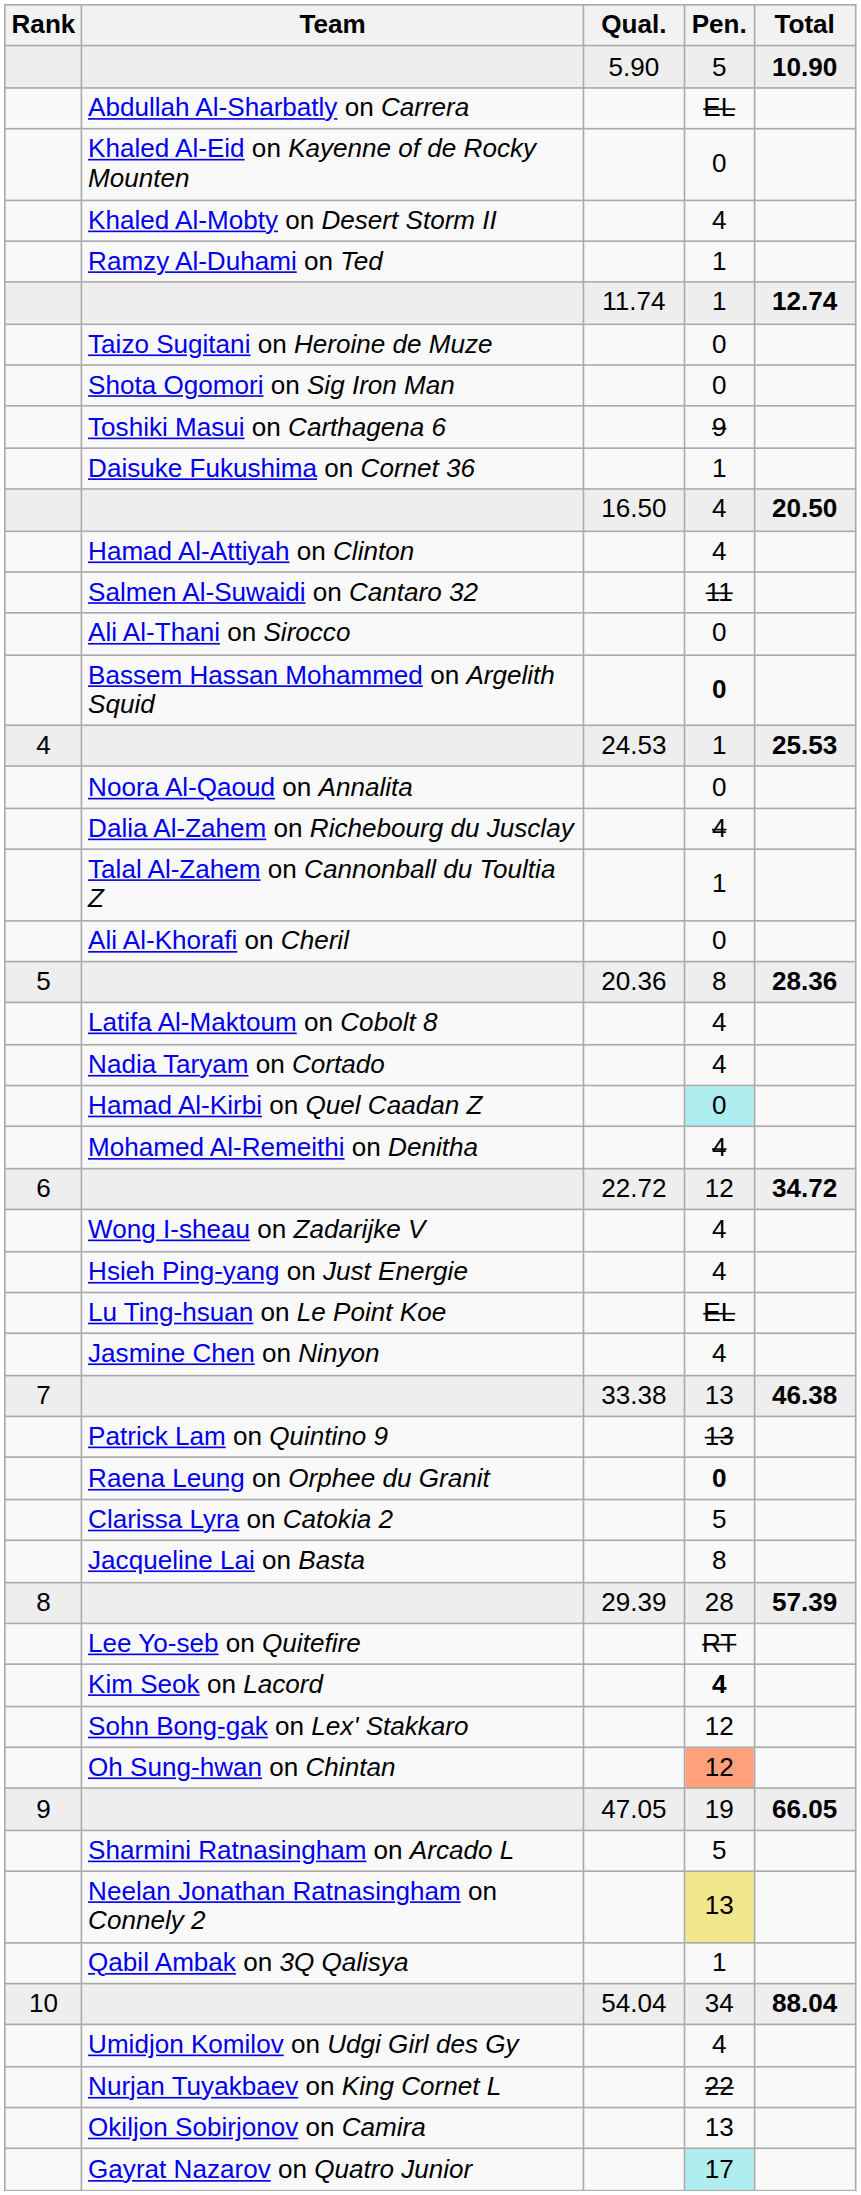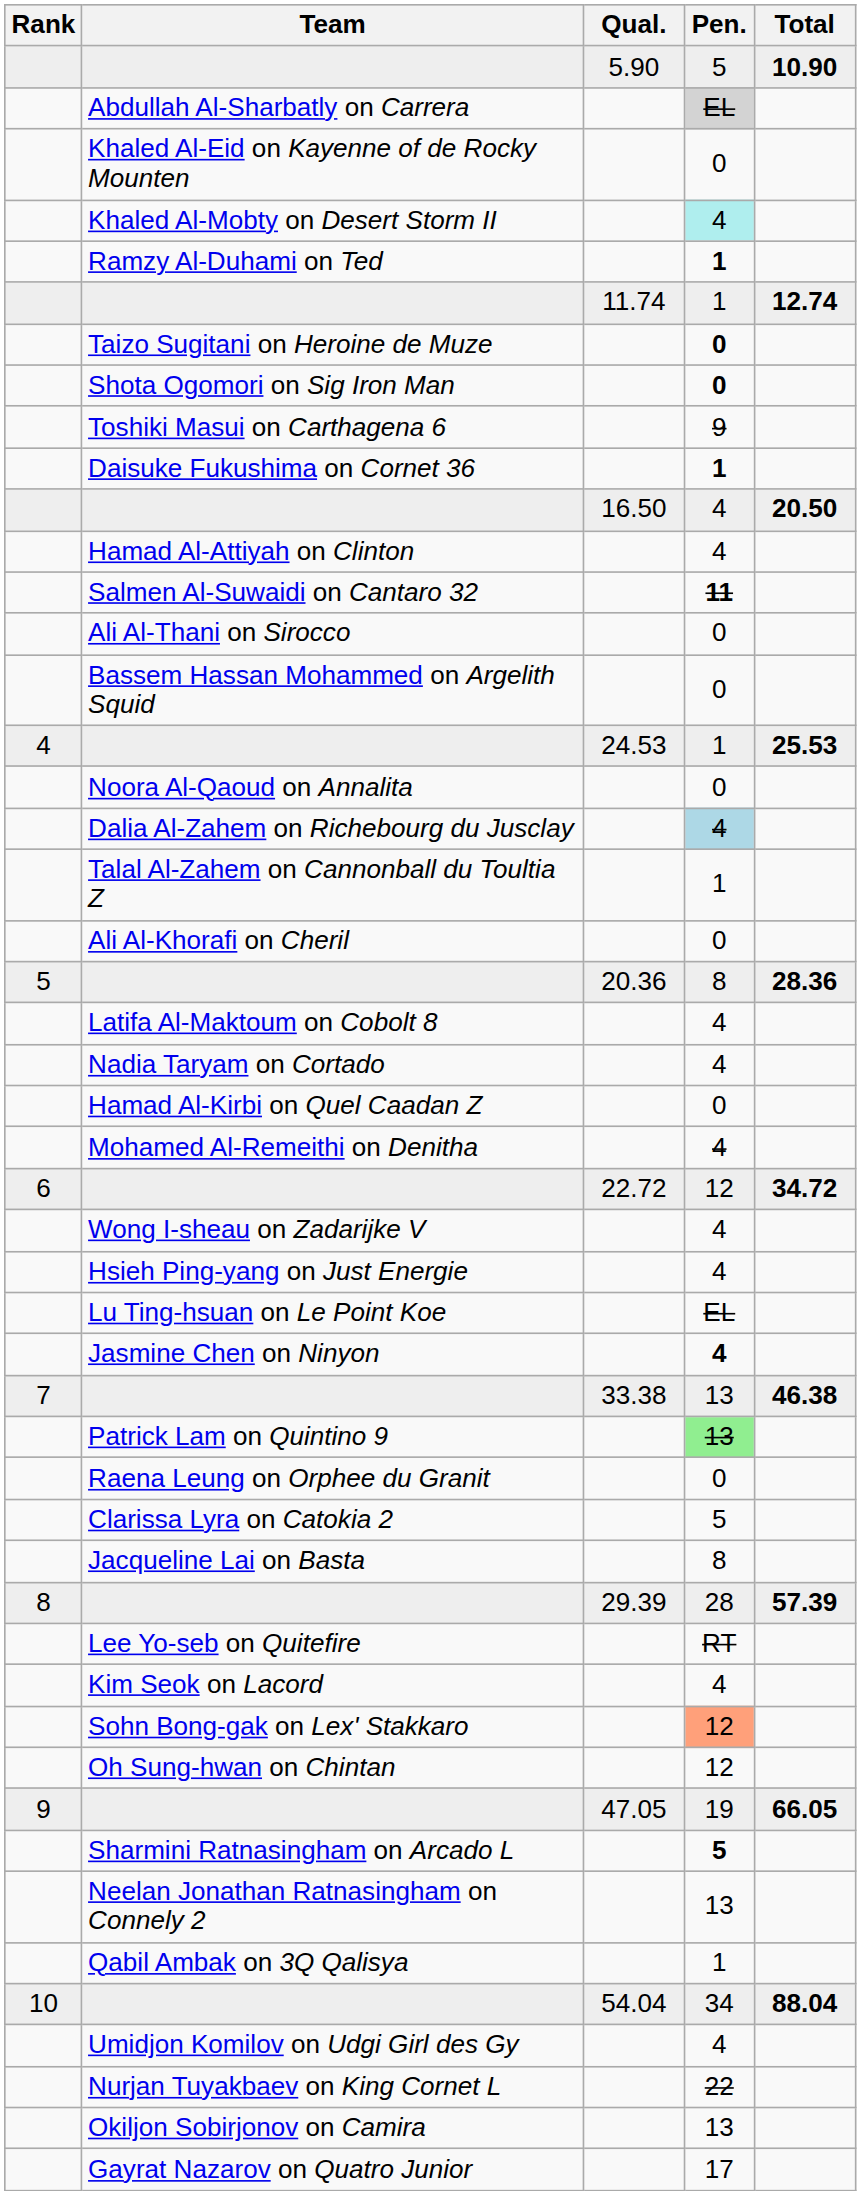(719, 107) no background -> (719, 107) lightgrey background
(719, 219) no background -> (719, 219) paleturquoise background
(719, 261) normal -> (719, 261) bold
(719, 344) normal -> (719, 344) bold
(719, 385) normal -> (719, 385) bold
(719, 468) normal -> (719, 468) bold
(719, 592) normal -> (719, 592) bold
(719, 689) bold -> (719, 689) normal
(719, 828) no background -> (719, 828) lightblue background
(719, 1105) paleturquoise background -> (719, 1105) no background
(719, 1354) normal -> (719, 1354) bold
(719, 1436) no background -> (719, 1436) lightgreen background
(719, 1478) bold -> (719, 1478) normal
(719, 1684) bold -> (719, 1684) normal
(719, 1726) no background -> (719, 1726) lightsalmon background
(719, 1767) lightsalmon background -> (719, 1767) no background
(719, 1850) normal -> (719, 1850) bold
(719, 1906) khaki background -> (719, 1906) no background
(719, 2169) paleturquoise background -> (719, 2169) no background
